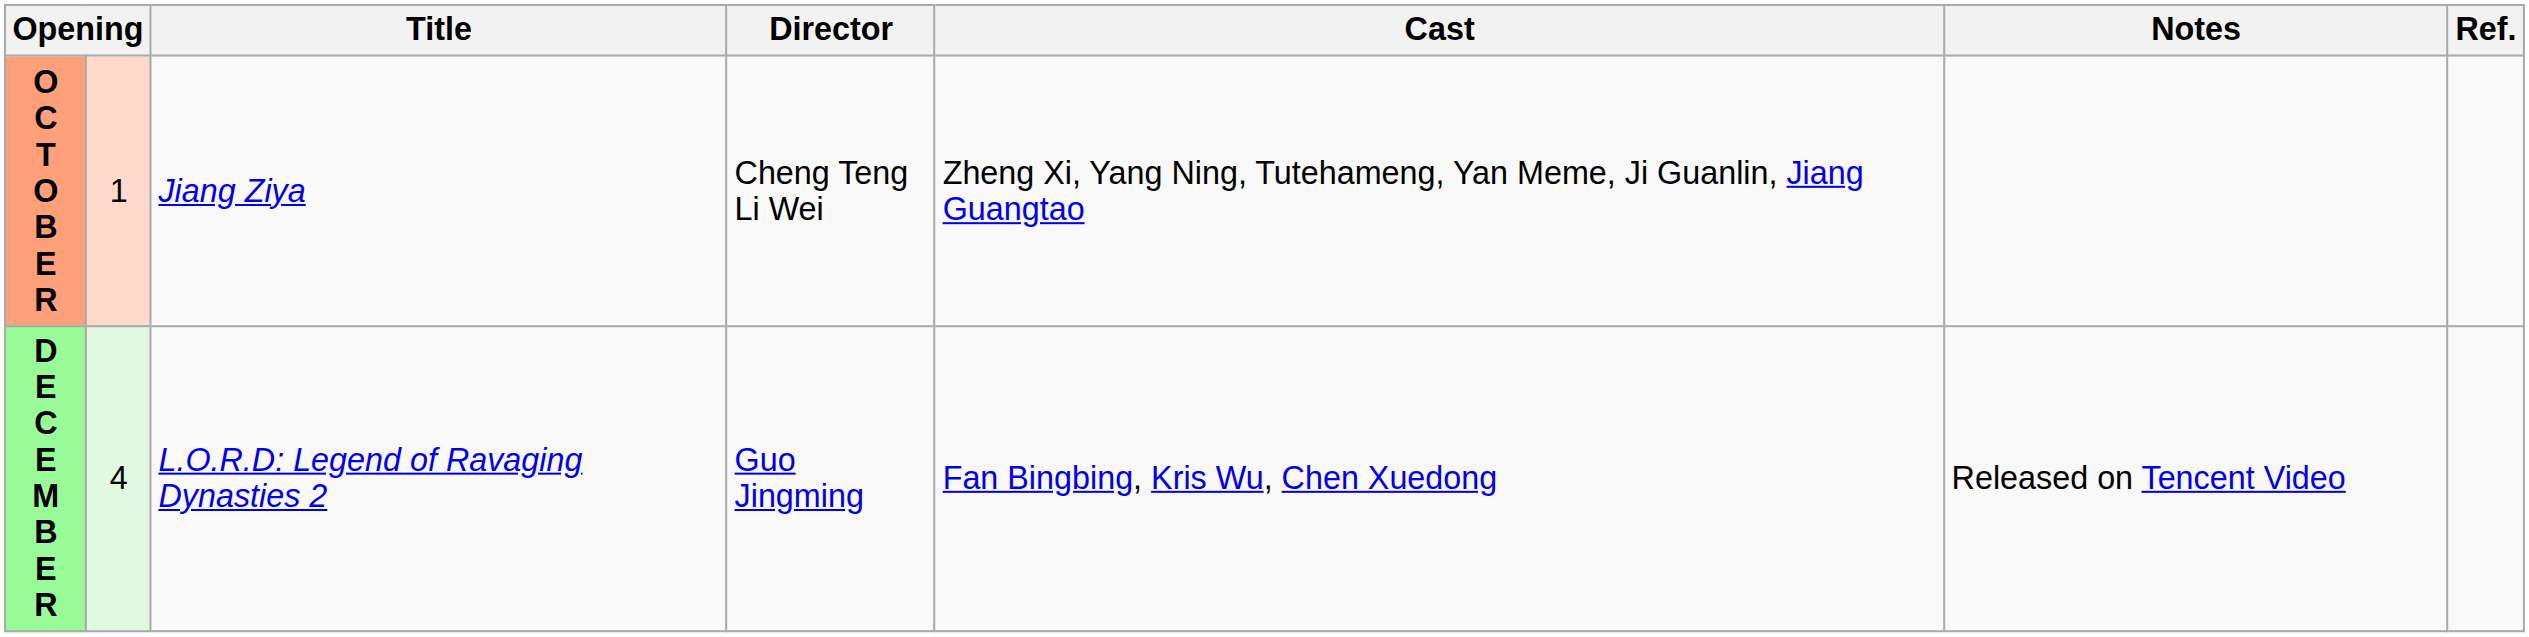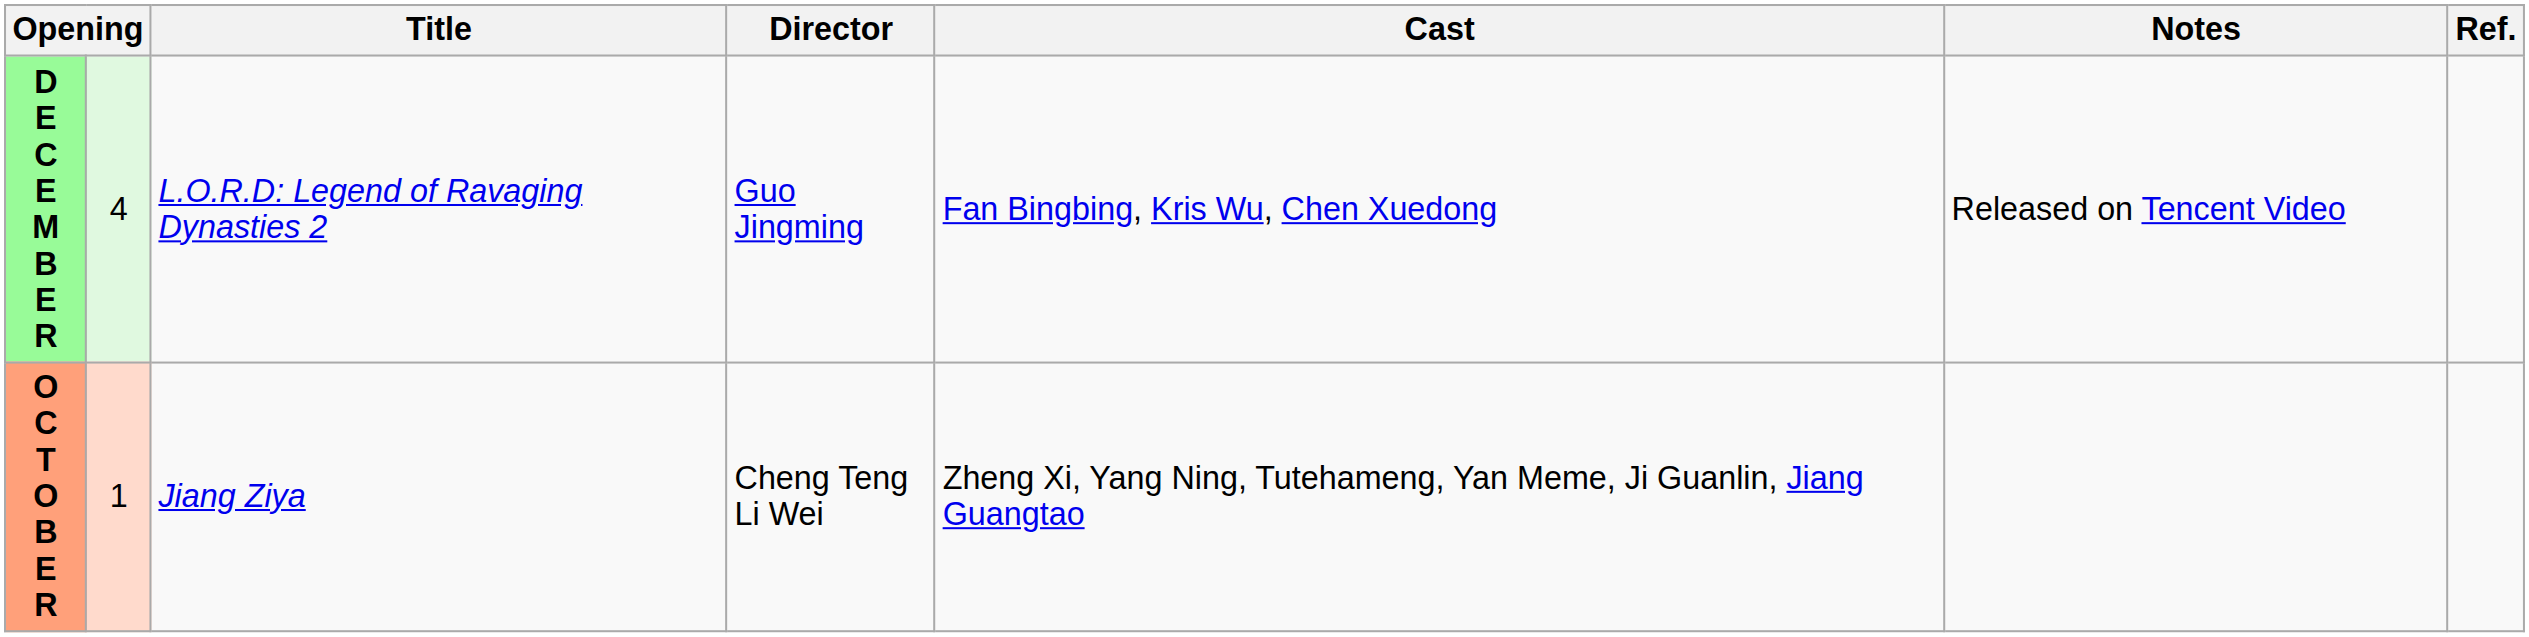rows swapped: (46, 190) <-> (46, 478)
